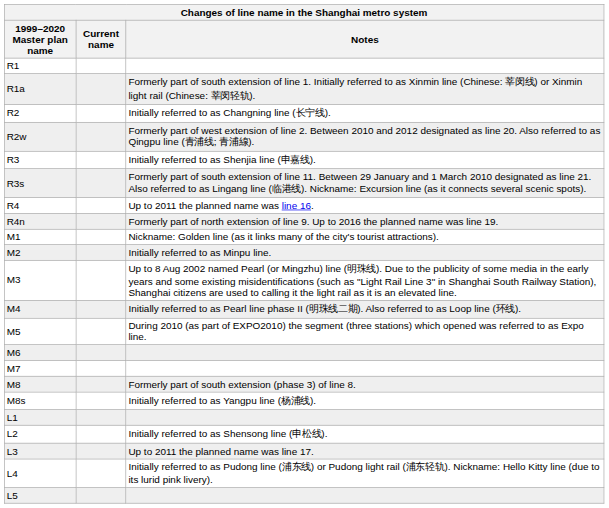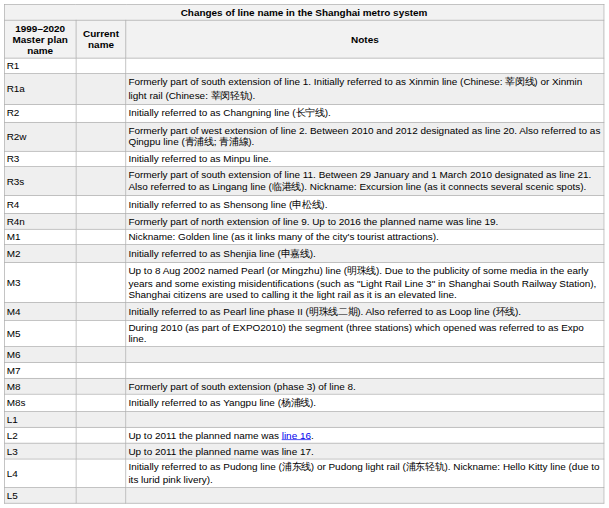(222, 160) Initially referred to as Shenjia line (申嘉线). -> (200, 159) Initially referred to as Minpu line.
(221, 206) Up to 2011 the planned name was line 16. -> (228, 204) Initially referred to as Shensong line (申松线).
(200, 253) Initially referred to as Minpu line. -> (222, 254) Initially referred to as Shenjia line (申嘉线).
(228, 434) Initially referred to as Shensong line (申松线). -> (221, 436) Up to 2011 the planned name was line 16.
